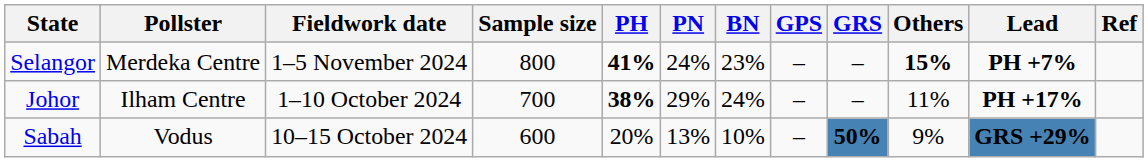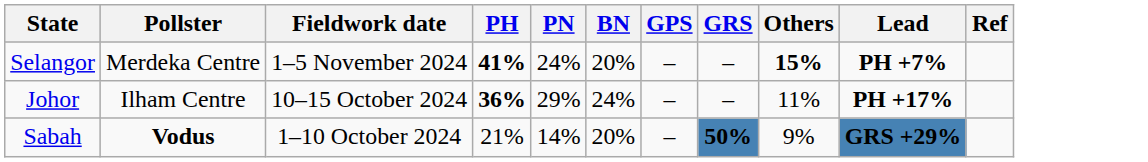- column: (537, 23)
(743, 61) 23% -> (613, 61) 20%
(369, 99) 1–10 October 2024 -> (369, 99) 10–15 October 2024
(632, 99) 38% -> (502, 99) 36%
(183, 136) normal -> (183, 136) bold
(369, 136) 10–15 October 2024 -> (369, 136) 1–10 October 2024
(632, 136) 20% -> (502, 136) 21%
(688, 136) 13% -> (559, 136) 14%
(743, 136) 10% -> (613, 136) 20%
